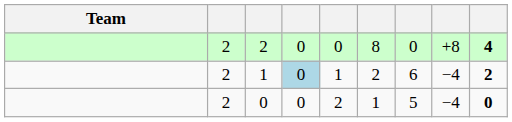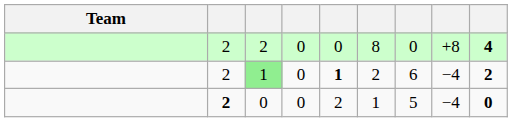(263, 74) no background -> (263, 74) lightgreen background
(301, 74) lightblue background -> (301, 74) no background
(338, 74) normal -> (338, 74) bold
(226, 102) normal -> (226, 102) bold
